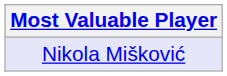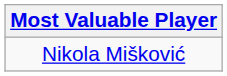(114, 53) lavender background -> (114, 53) no background
